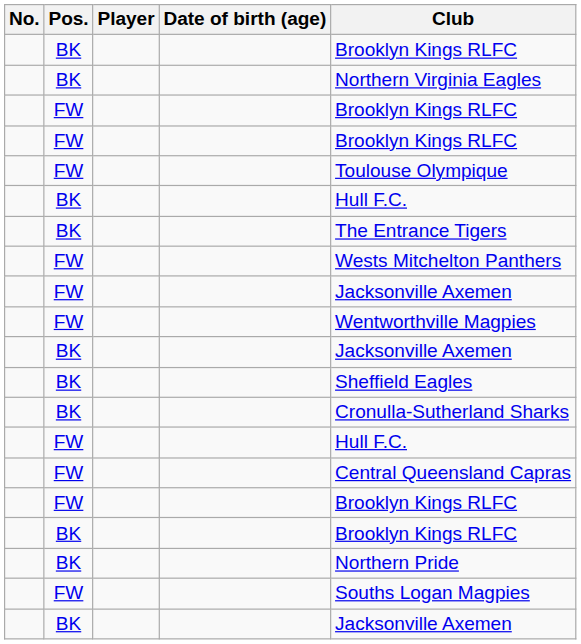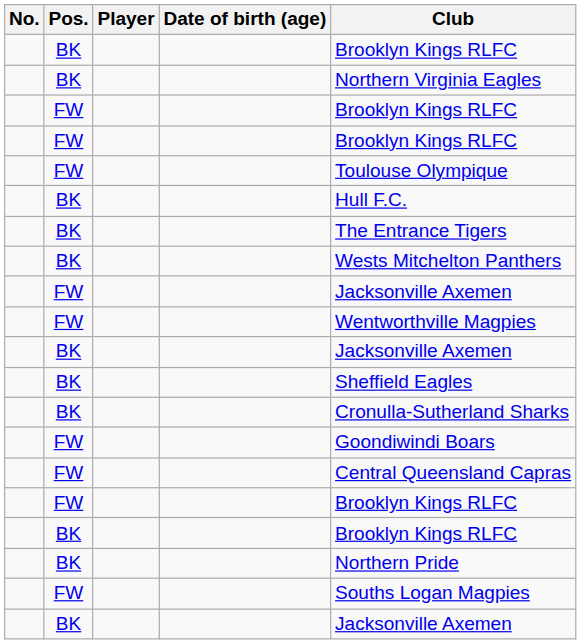(69, 261) FW -> (69, 261) BK
(371, 442) Hull F.C. -> (415, 442) Goondiwindi Boars
